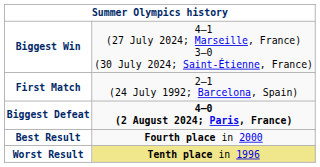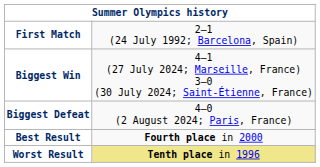rows swapped: (48, 87) <-> (48, 47)
(204, 115) bold -> (204, 115) normal
